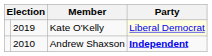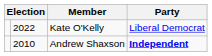(24, 28) 2019 -> (24, 28) 2022
(167, 28) lightyellow background -> (167, 28) no background
